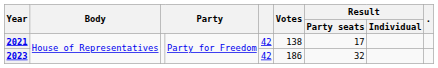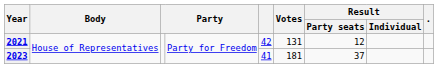(294, 41) 138 -> (294, 41) 131
(359, 41) 17 -> (359, 41) 12
(266, 56) 42 -> (266, 56) 41
(294, 56) 186 -> (294, 56) 181
(359, 56) 32 -> (359, 56) 37
